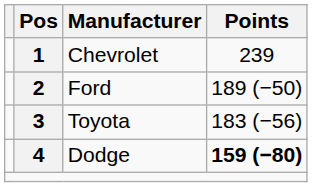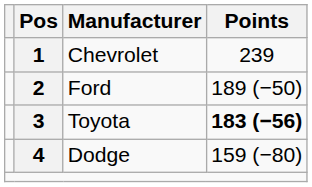(257, 121) normal -> (257, 121) bold
(257, 155) bold -> (257, 155) normal
